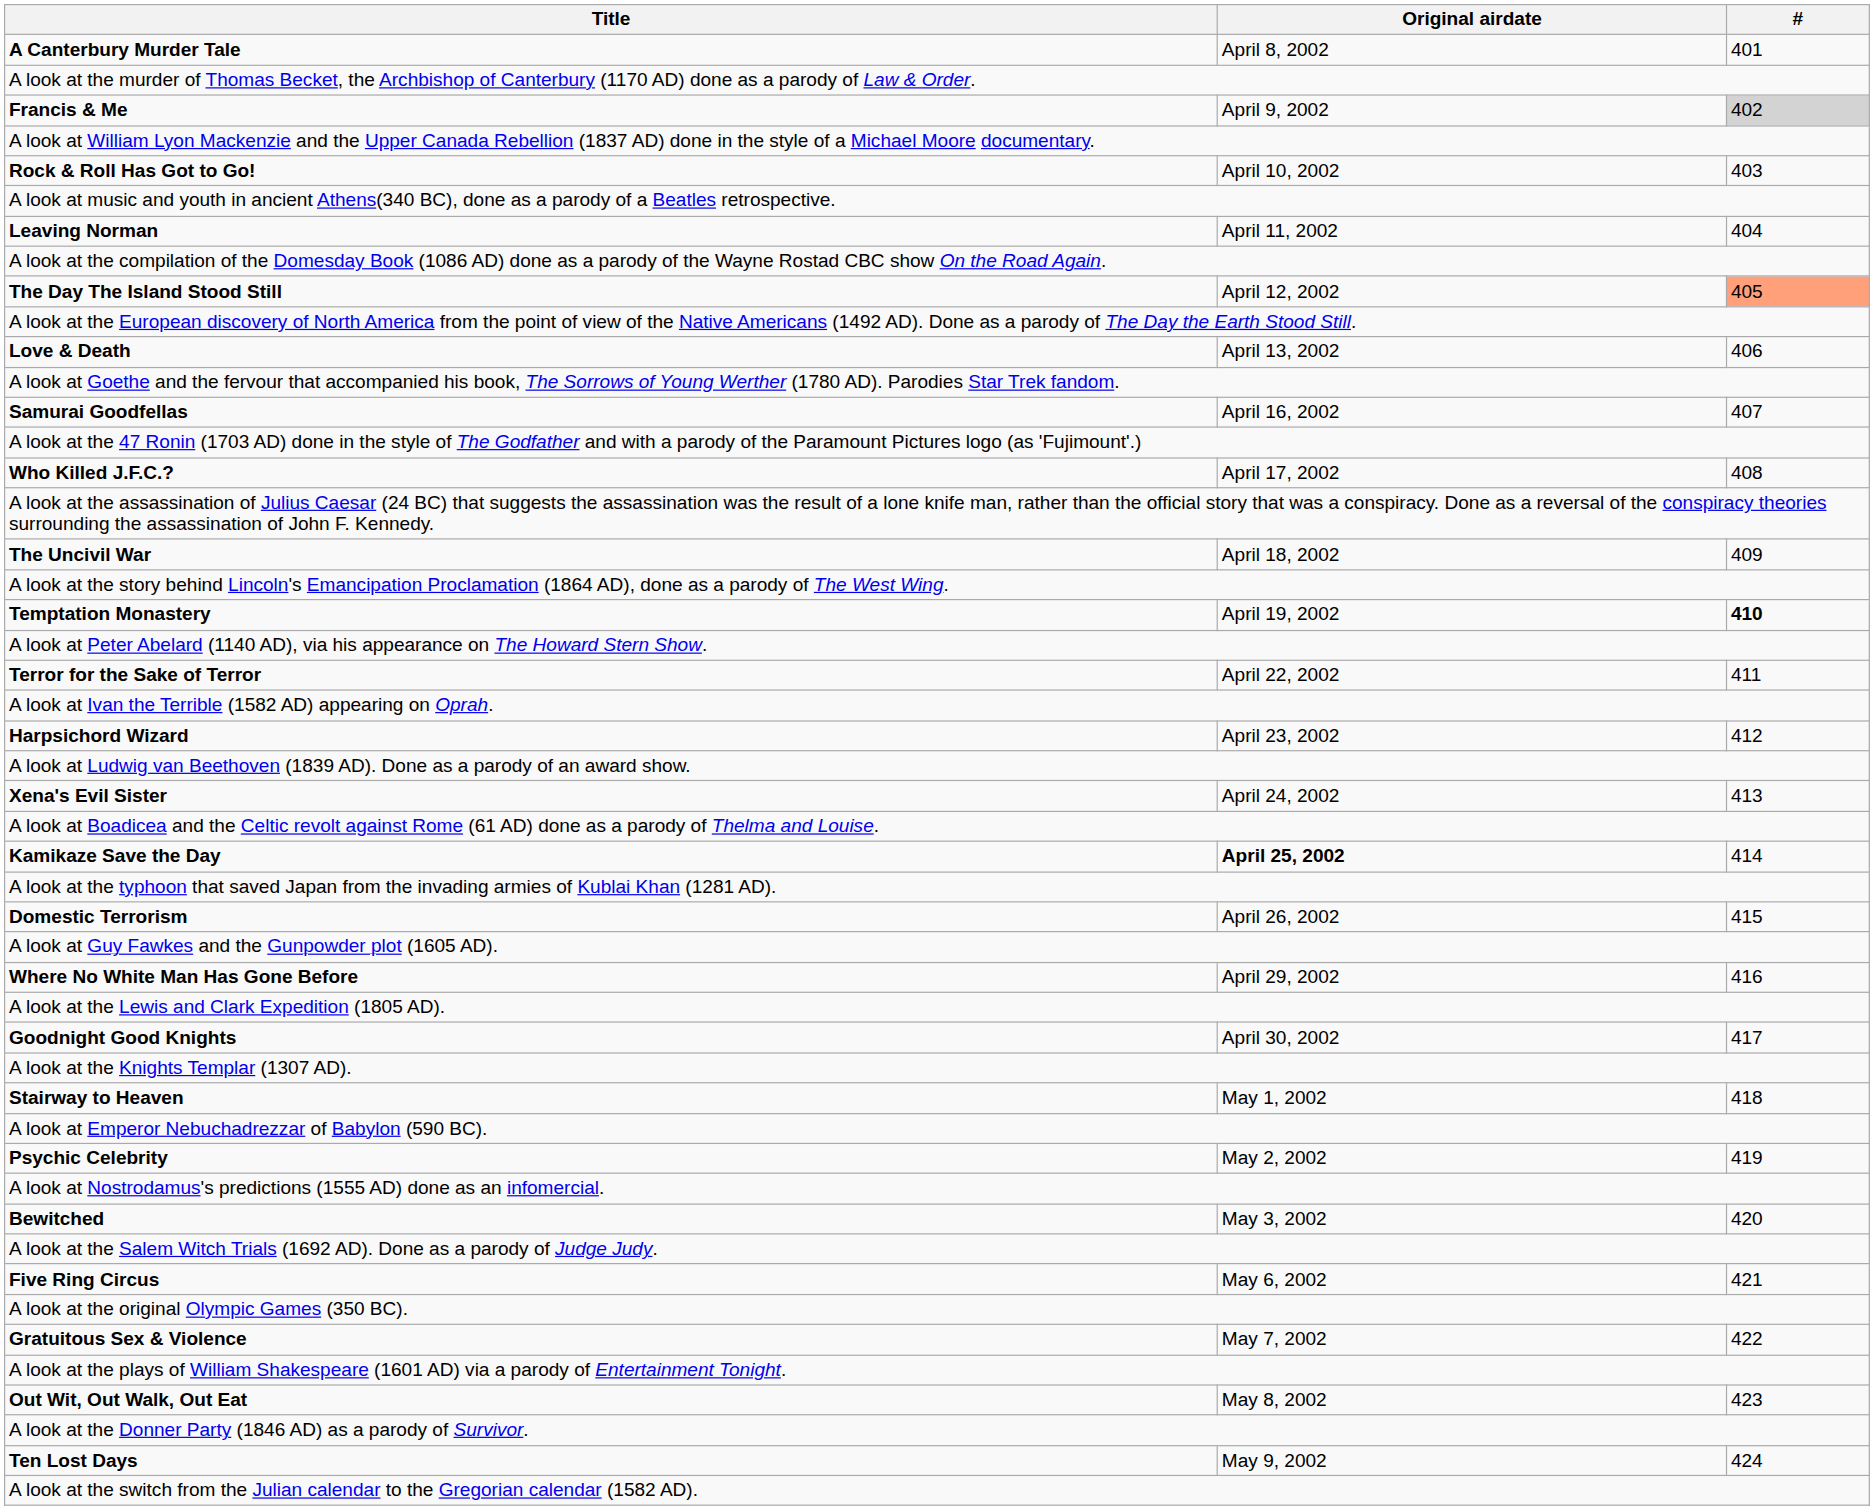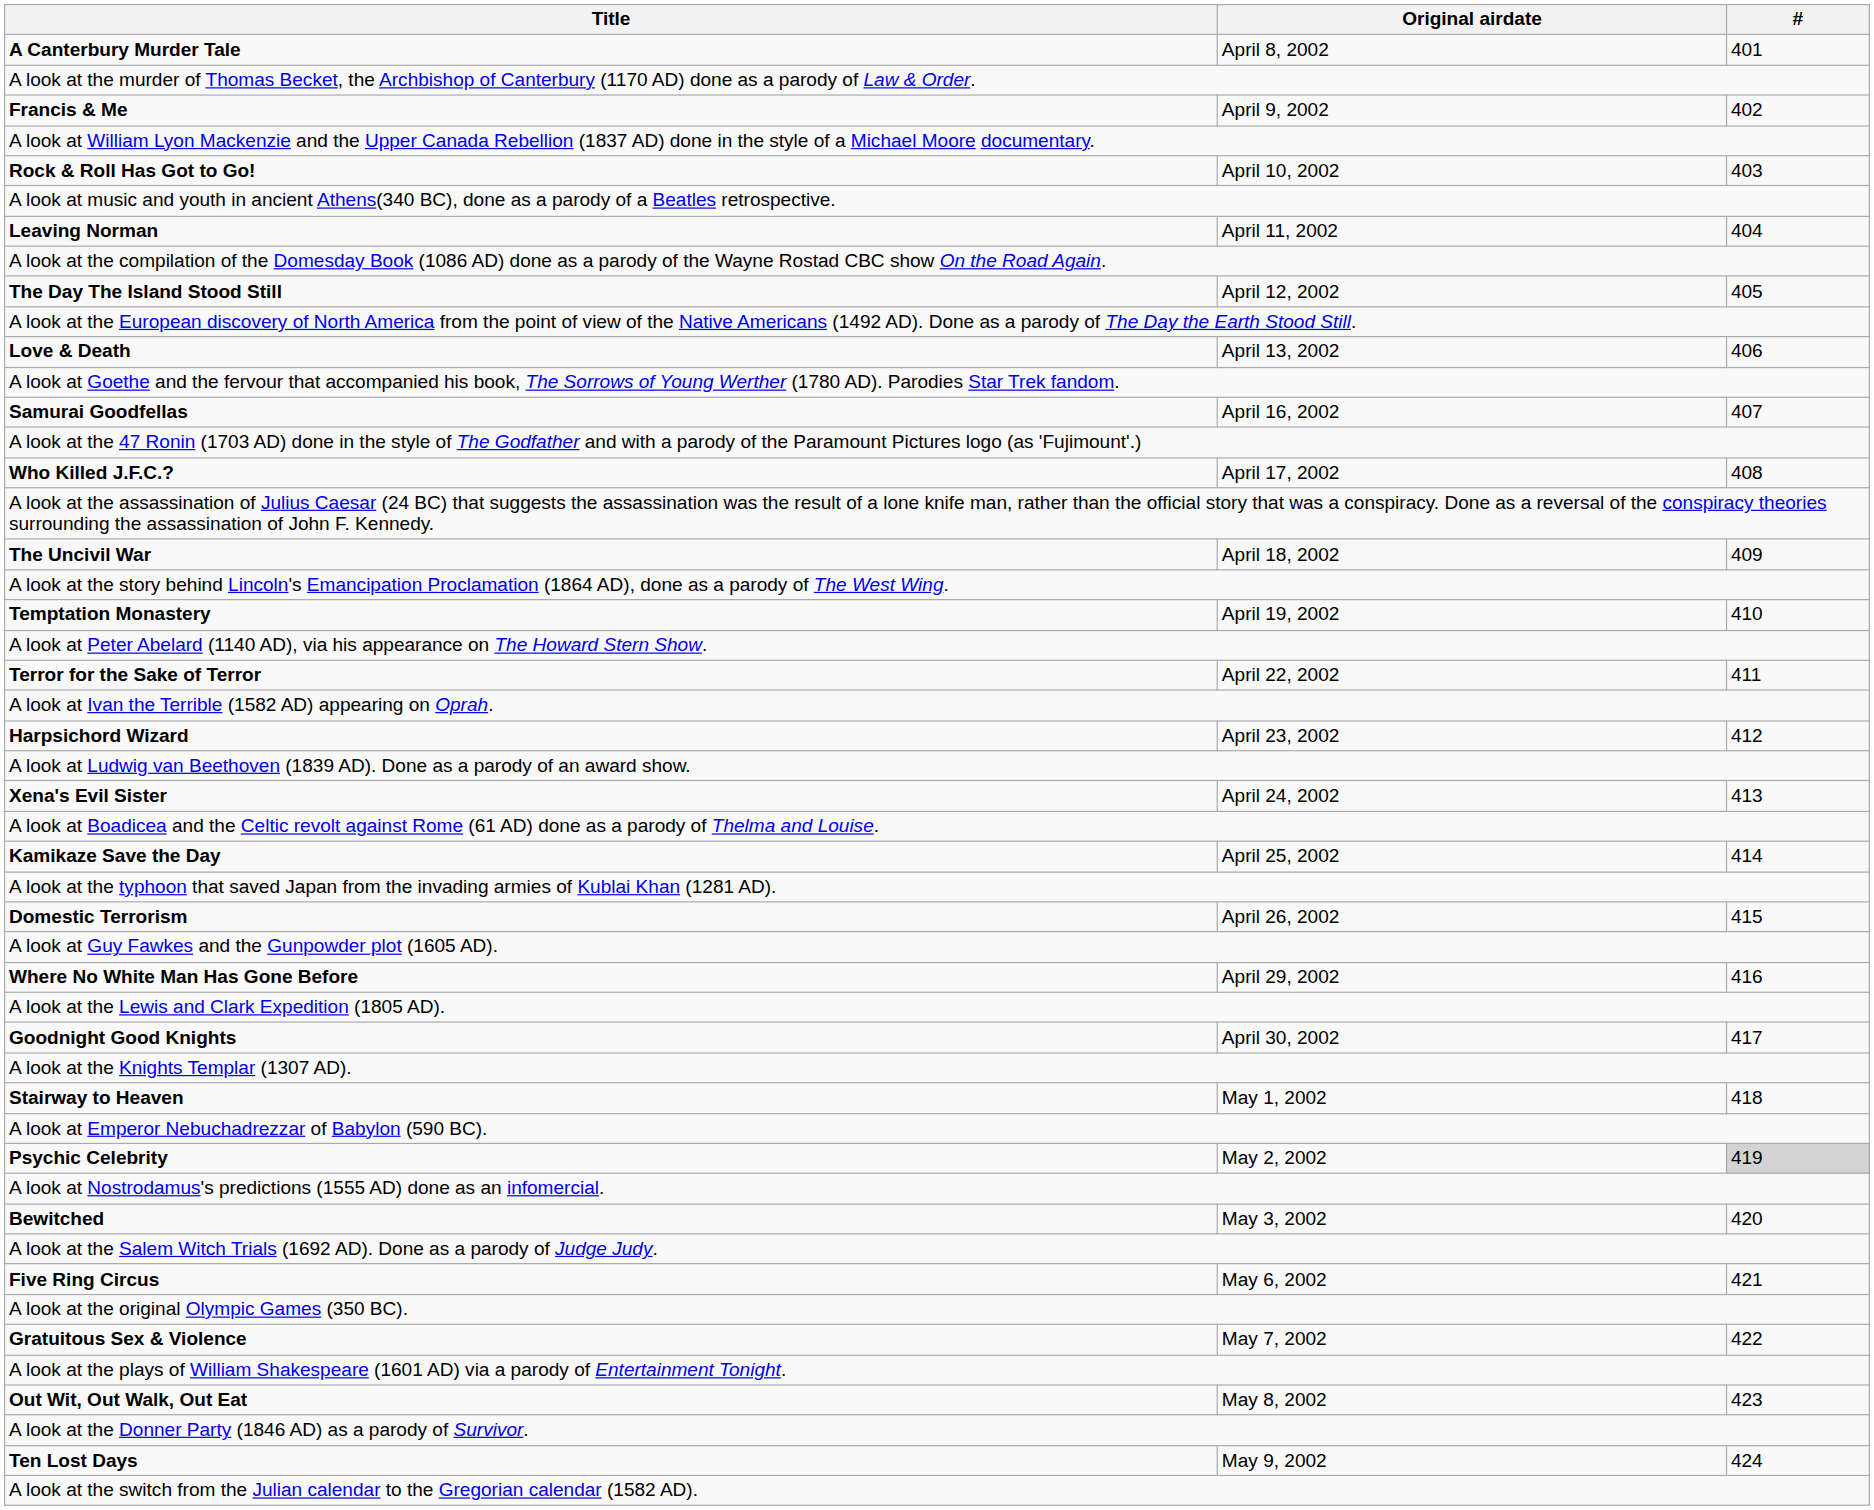(1747, 110) lightgrey background -> (1747, 110) no background
(1747, 291) lightsalmon background -> (1747, 291) no background
(1747, 614) bold -> (1747, 614) normal
(1283, 856) bold -> (1281, 856) normal
(1747, 1158) no background -> (1747, 1158) lightgrey background
